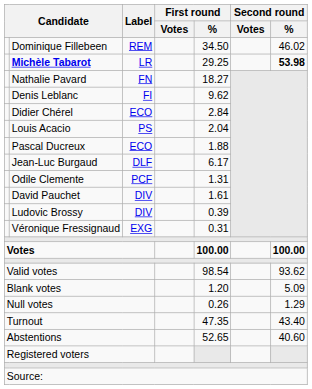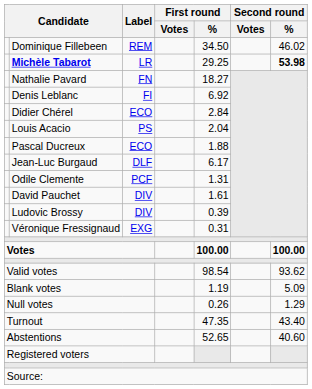(218, 96) 9.62 -> (218, 96) 6.92
(218, 288) 1.20 -> (218, 288) 1.19
